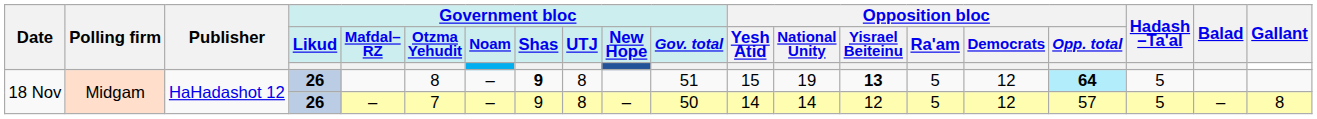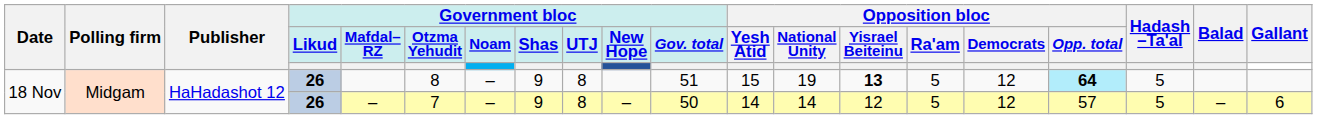(538, 81) bold -> (538, 81) normal
(1280, 103) 8 -> (1280, 103) 6
